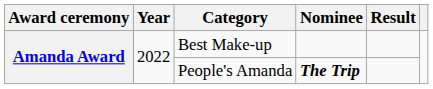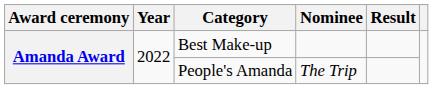(330, 70) bold -> (328, 70) normal
